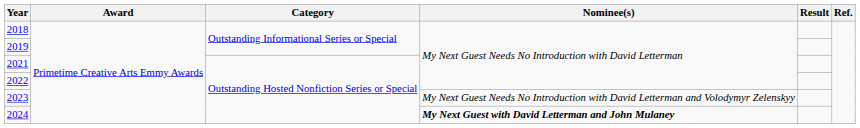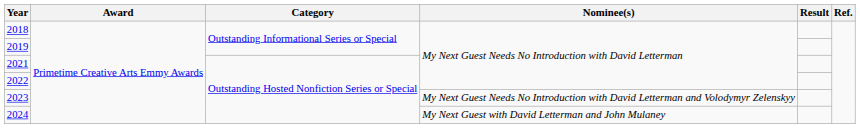(548, 115) bold -> (544, 115) normal
